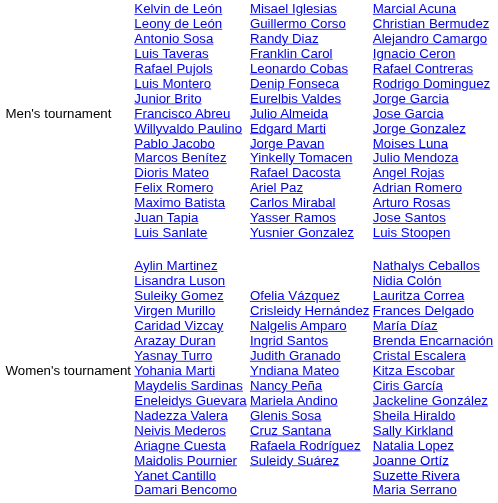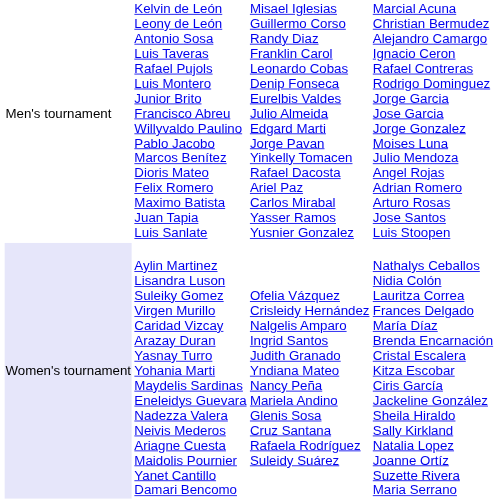(68, 370) no background -> (68, 370) lavender background
